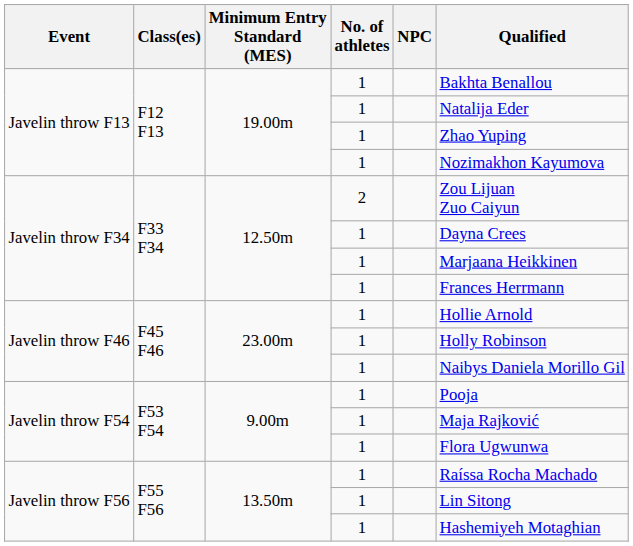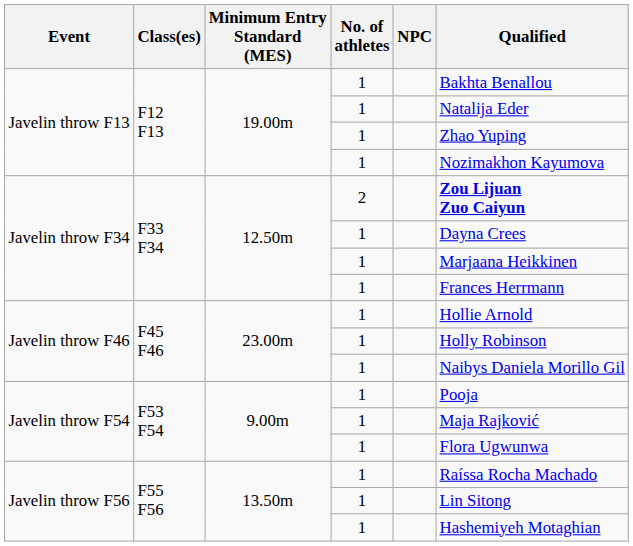(479, 198) normal -> (482, 198) bold
